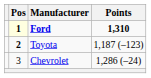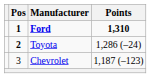(18, 28) lightyellow background -> (18, 28) no background
(118, 44) 1,187 (–123) -> (118, 44) 1,286 (–24)
(118, 60) 1,286 (–24) -> (118, 60) 1,187 (–123)
